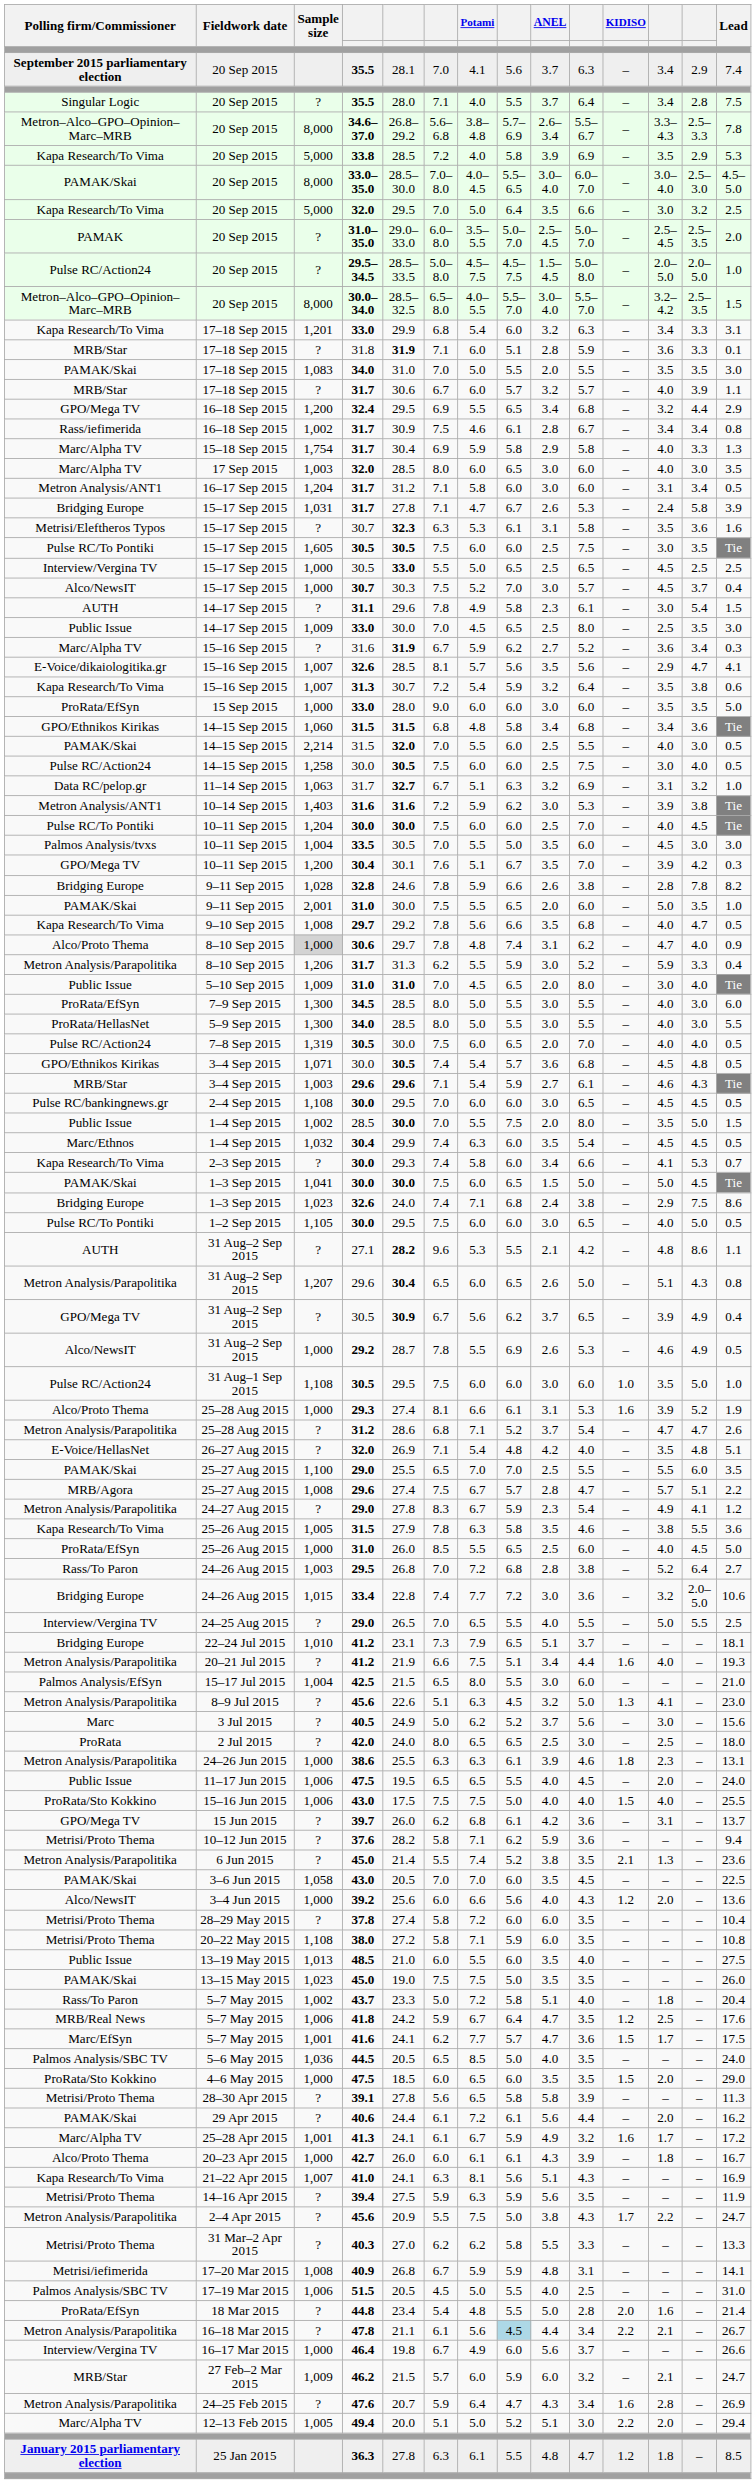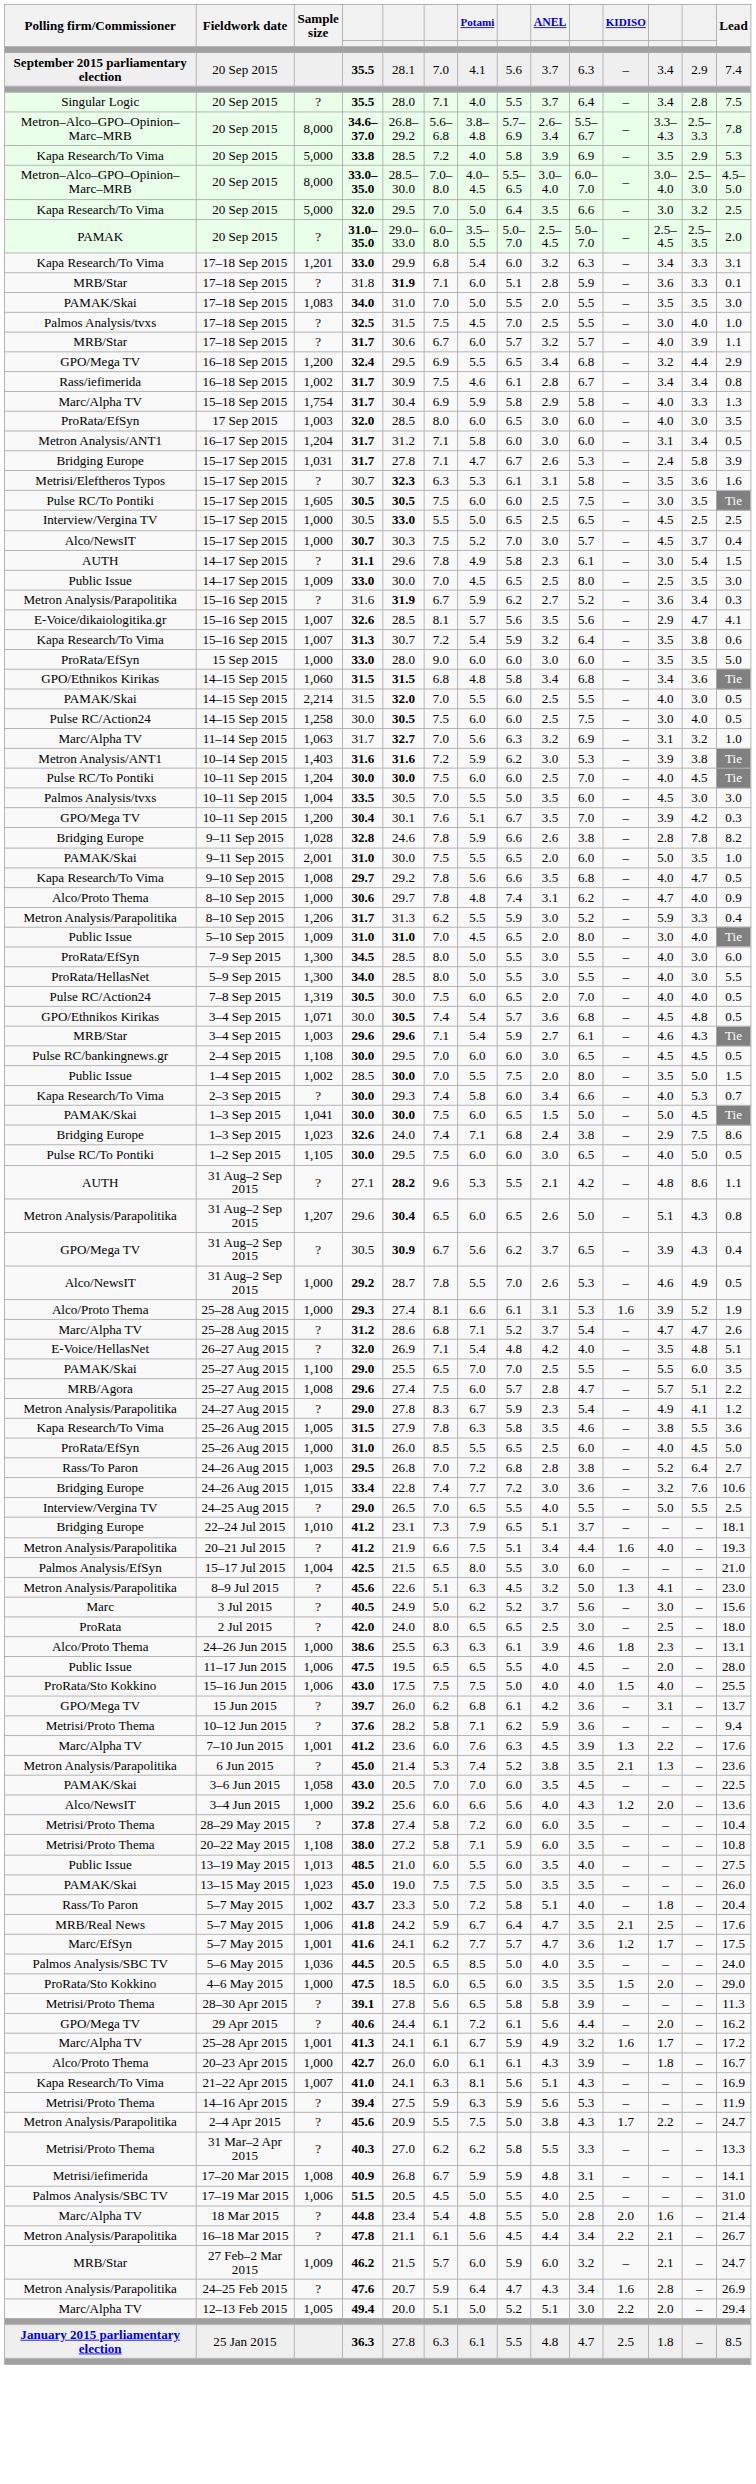(100, 182) PAMAK/Skai -> (100, 182) Metron–Alco–GPO–Opinion–Marc–MRB
- row: (245, 269)
- row: (245, 303)
+ row: (245, 322)
(100, 468) Marc/Alpha TV -> (100, 421) ProRata/EfSyn
(100, 647) Marc/Alpha TV -> (100, 599) Metron Analysis/Parapolitika
(100, 786) Data RC/pelop.gr -> (100, 738) Marc/Alpha TV
(441, 786) 6.7 -> (441, 738) 7.0
(477, 786) 5.1 -> (477, 738) 5.6
(318, 944) lightgrey background -> (318, 897) no background
- row: (245, 1143)
(665, 1163) 4.1 -> (665, 1095) 4.0
(699, 1316) 4.9 -> (699, 1249) 4.3
(514, 1350) 6.9 -> (514, 1282) 7.0
- row: (245, 1383)
(100, 1430) Metron Analysis/Parapolitika -> (100, 1329) Marc/Alpha TV
(477, 1489) 6.7 -> (477, 1388) 6.0
(699, 1595) 2.0– 5.0 -> (699, 1488) 7.6
(100, 1761) Metron Analysis/Parapolitika -> (100, 1646) Alco/Proto Thema
(734, 1781) 24.0 -> (734, 1666) 28.0
+ row: (245, 1745)
(441, 1860) 5.5 -> (441, 1765) 5.3
(626, 2019) 1.2 -> (626, 1924) 2.1
(626, 2038) 1.5 -> (626, 1944) 1.2
(100, 2118) PAMAK/Skai -> (100, 2023) GPO/Mega TV
(586, 2197) 3.5 -> (586, 2102) 5.3
(100, 2310) ProRata/EfSyn -> (100, 2215) Marc/Alpha TV
(514, 2330) lightblue background -> (514, 2235) no background
- row: (245, 2350)
(626, 2456) 1.2 -> (626, 2341) 2.5
